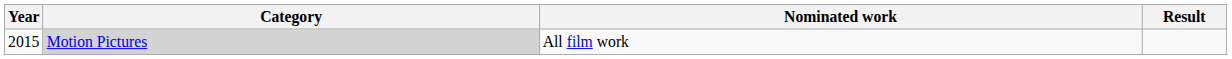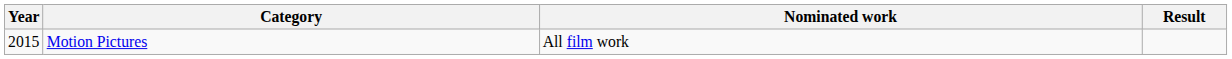(97, 41) lightgrey background -> (97, 41) no background
